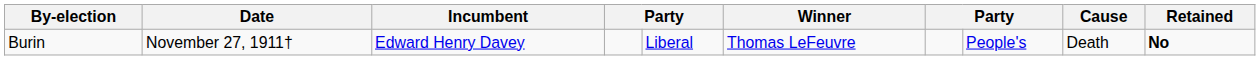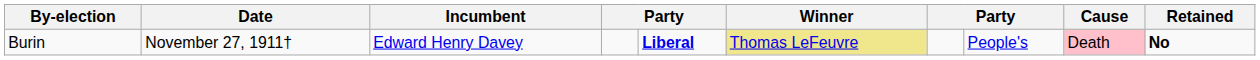(669, 42) normal -> (668, 42) bold
(791, 42) no background -> (794, 42) khaki background
(1088, 42) no background -> (1089, 42) pink background
